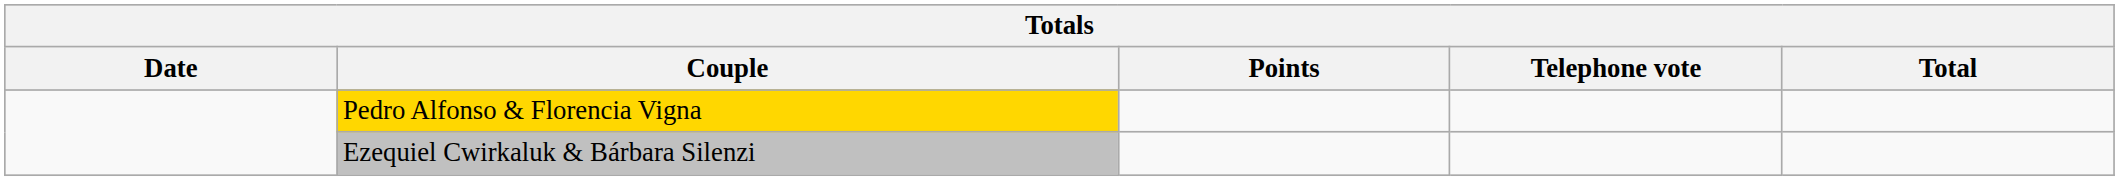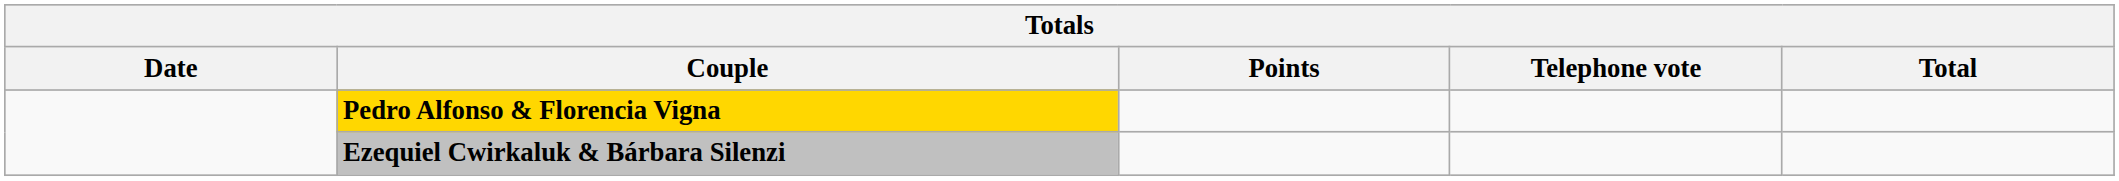(522, 110) normal -> (532, 110) bold
(549, 152) normal -> (564, 152) bold
